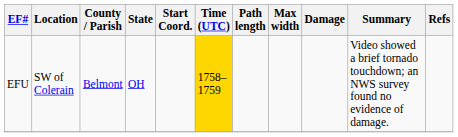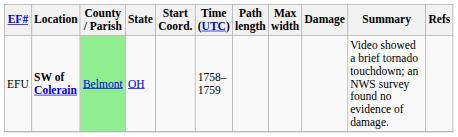(54, 83) normal -> (56, 83) bold
(103, 83) no background -> (103, 83) lightgreen background
(212, 83) gold background -> (212, 83) no background
